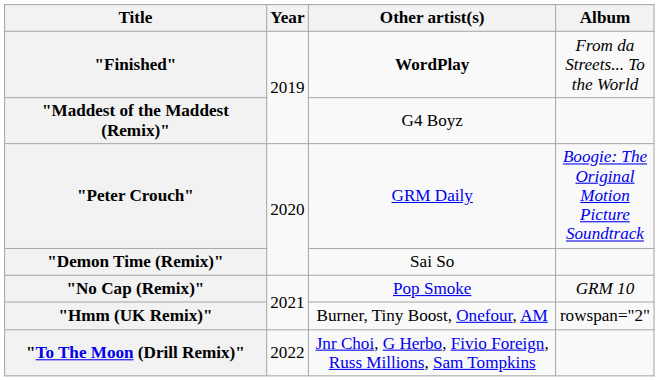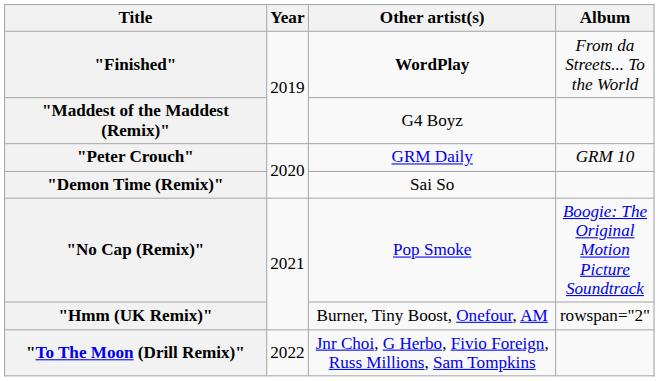(605, 195) Boogie: The Original Motion Picture Soundtrack -> (605, 157) GRM 10
(605, 288) GRM 10 -> (605, 250) Boogie: The Original Motion Picture Soundtrack
